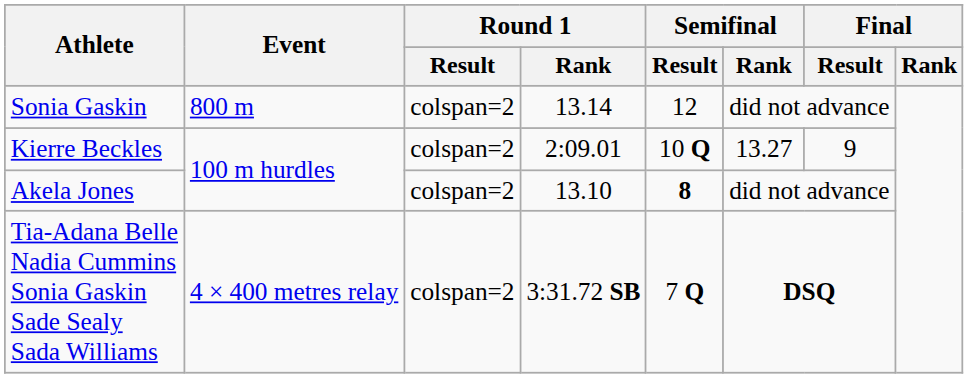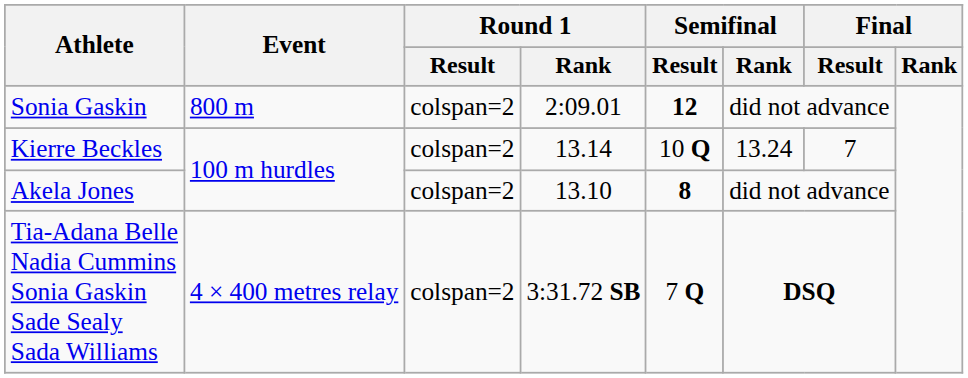(583, 107) 13.14 -> (583, 107) 2:09.01
(685, 107) normal -> (685, 107) bold
(583, 148) 2:09.01 -> (583, 148) 13.14
(764, 148) 13.27 -> (764, 148) 13.24
(850, 148) 9 -> (850, 148) 7
